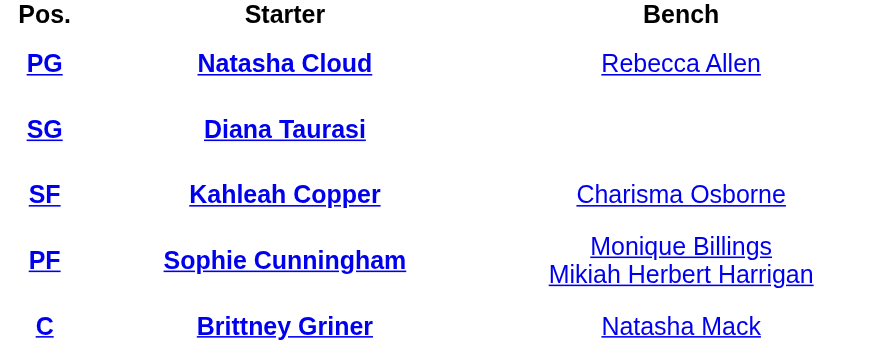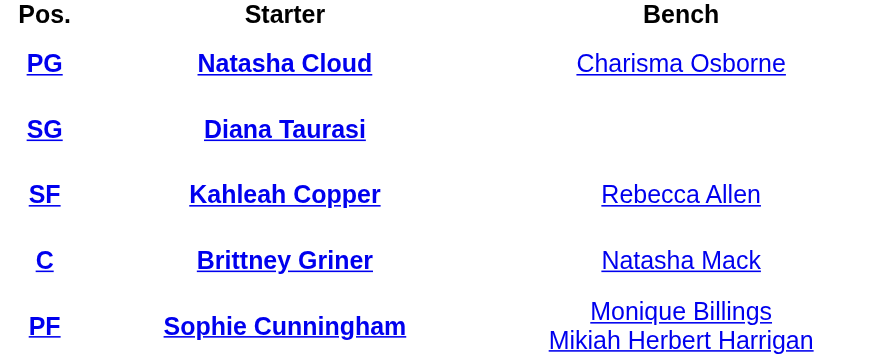(681, 64) Rebecca Allen -> (681, 64) Charisma Osborne
(681, 195) Charisma Osborne -> (681, 195) Rebecca Allen
rows swapped: (45, 260) <-> (45, 326)
